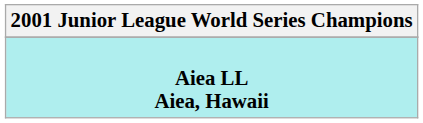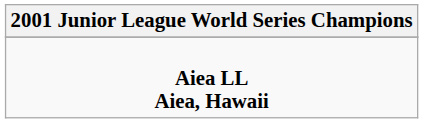(212, 89) paleturquoise background -> (212, 89) no background
